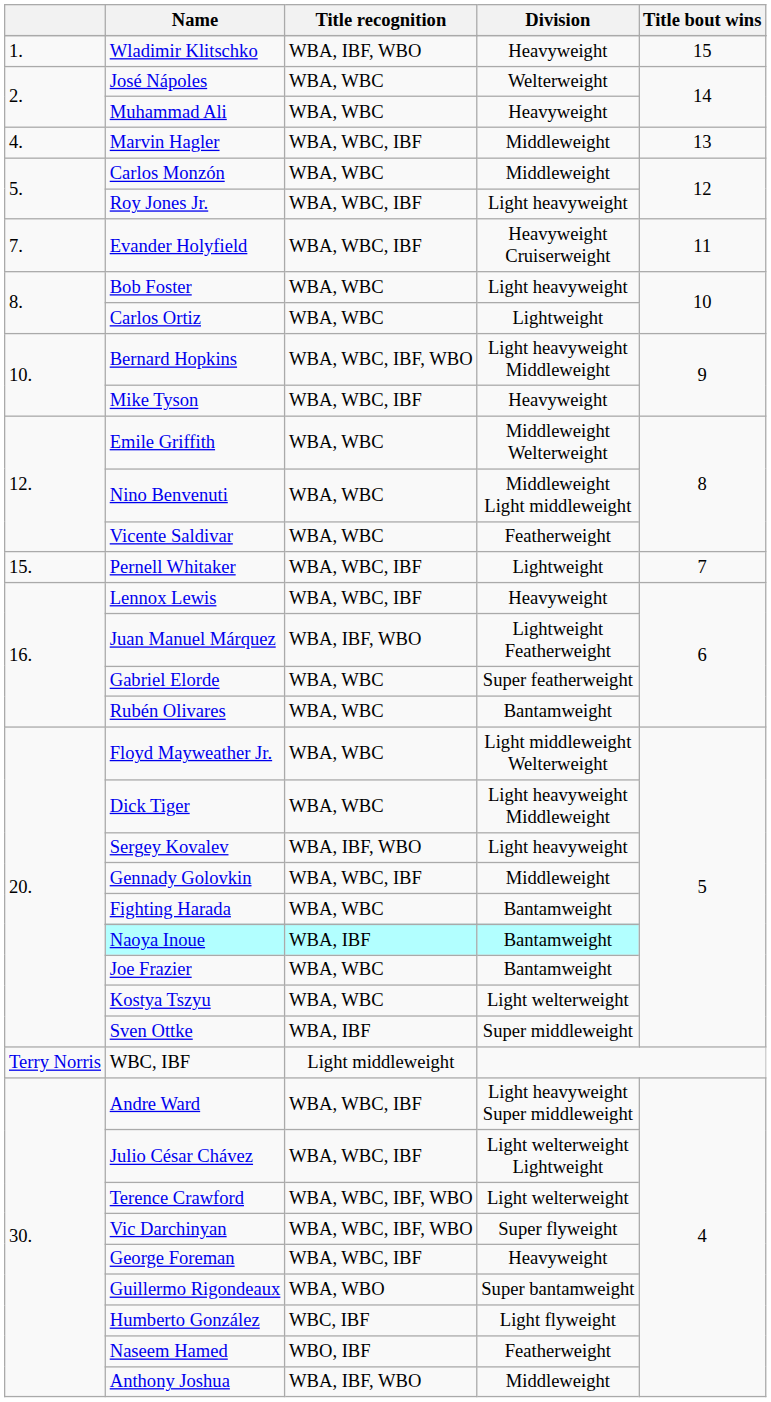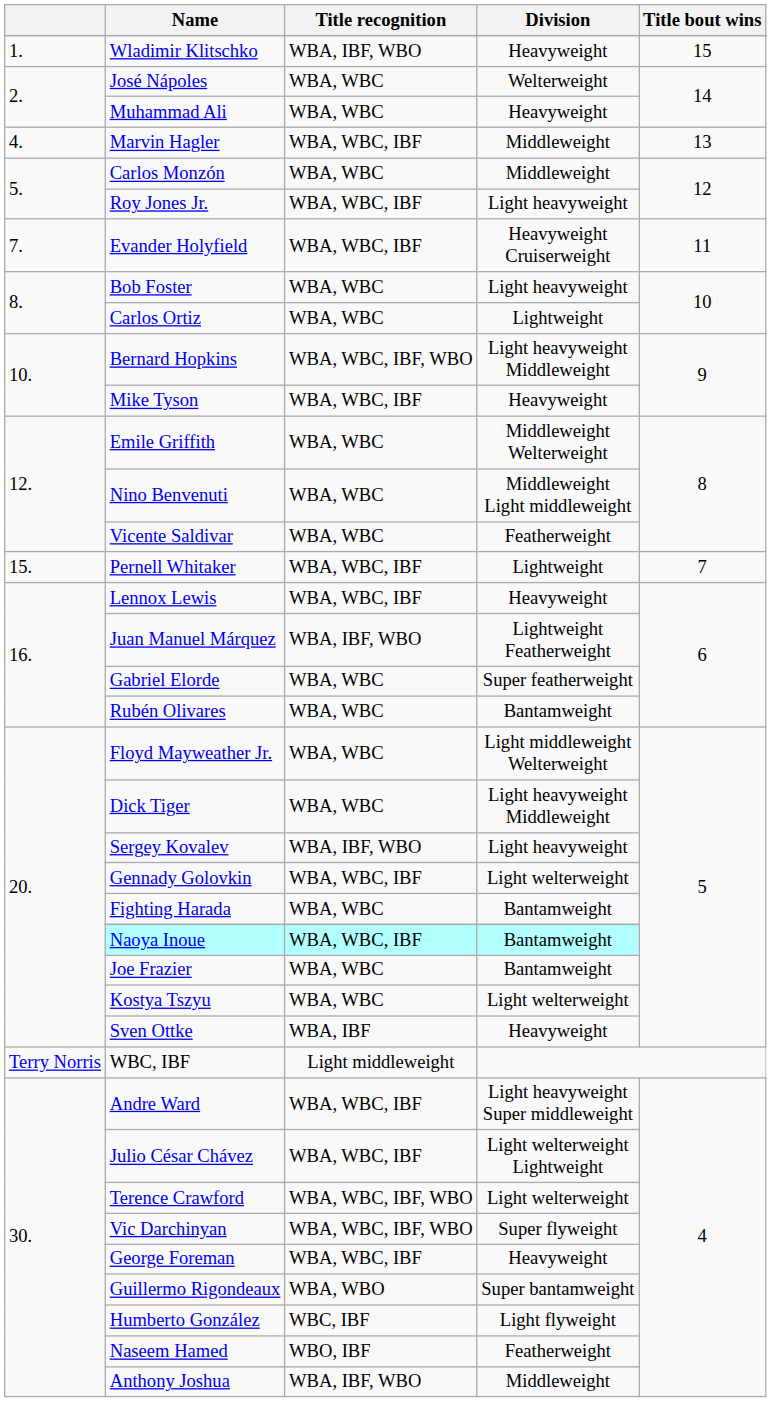(558, 877) Middleweight -> (558, 877) Light welterweight
(330, 939) WBA, IBF -> (355, 939) WBA, WBC, IBF
(558, 1031) Super middleweight -> (558, 1031) Heavyweight
